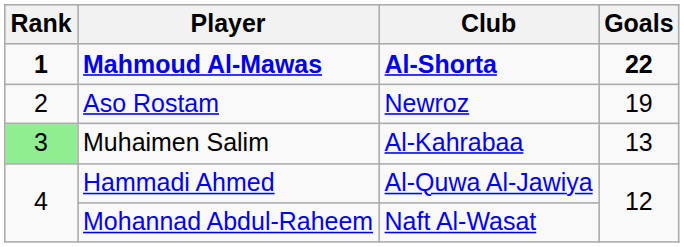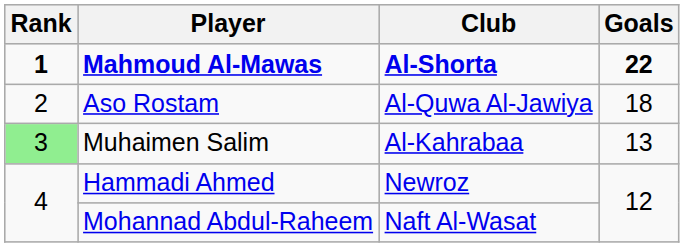(427, 103) Newroz -> (489, 103) Al-Quwa Al-Jawiya
(639, 103) 19 -> (639, 103) 18
(489, 182) Al-Quwa Al-Jawiya -> (427, 182) Newroz
